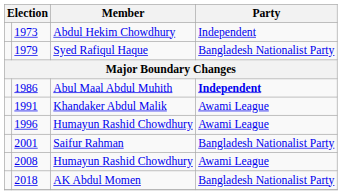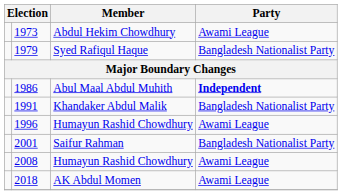(227, 32) Independent -> (234, 32) Awami League
(234, 106) Awami League -> (266, 106) Bangladesh Nationalist Party
(266, 180) Bangladesh Nationalist Party -> (234, 180) Awami League
